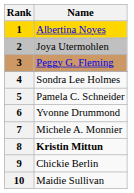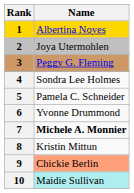(79, 130) normal -> (81, 130) bold
(70, 146) bold -> (67, 146) normal
(67, 163) no background -> (67, 163) lightsalmon background
(70, 180) no background -> (70, 180) paleturquoise background
